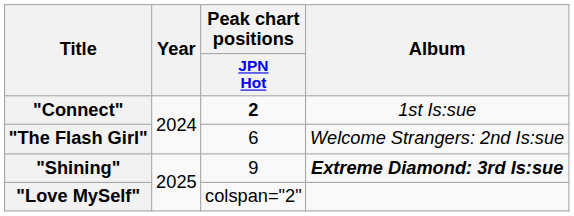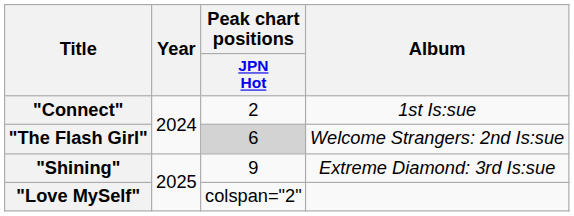(253, 109) bold -> (253, 109) normal
(253, 138) no background -> (253, 138) lightgrey background
(437, 167) bold -> (437, 167) normal
